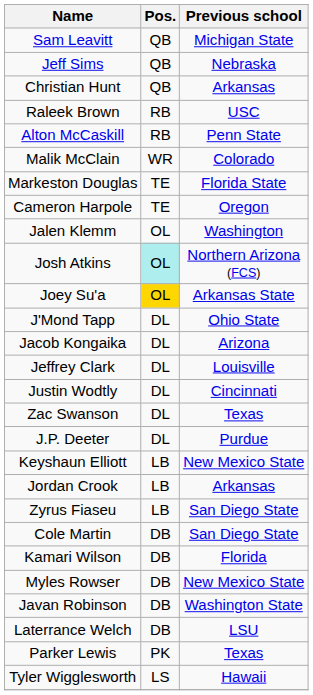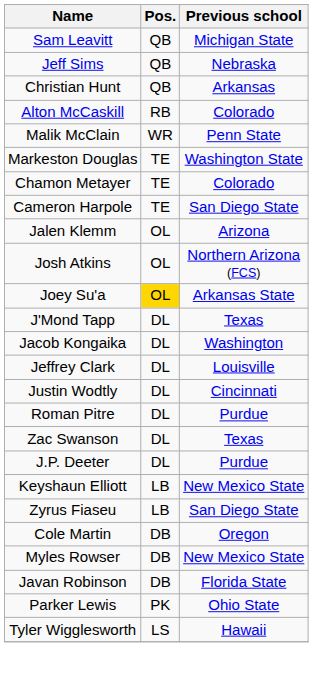- row: (73, 111)
(244, 135) Penn State -> (244, 111) Colorado
(244, 159) Colorado -> (244, 135) Penn State
(244, 183) Florida State -> (244, 159) Washington State
+ row: (73, 183)
(244, 207) Oregon -> (244, 207) San Diego State
(244, 231) Washington -> (244, 231) Arizona
(160, 263) paleturquoise background -> (160, 263) no background
(244, 319) Ohio State -> (244, 319) Texas
(244, 343) Arizona -> (244, 343) Washington
+ row: (73, 414)
- row: (73, 486)
(244, 534) San Diego State -> (244, 534) Oregon
- row: (73, 558)
(244, 605) Washington State -> (244, 581) Florida State
- row: (73, 629)
(244, 653) Texas -> (244, 605) Ohio State
